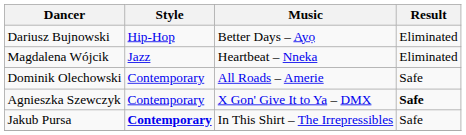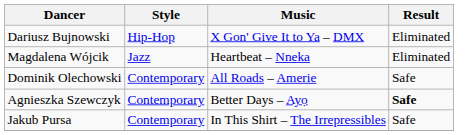(266, 36) Better Days – Ayọ -> (287, 36) X Gon' Give It to Ya – DMX
(295, 99) X Gon' Give It to Ya – DMX -> (259, 99) Better Days – Ayọ
(170, 120) bold -> (166, 120) normal
